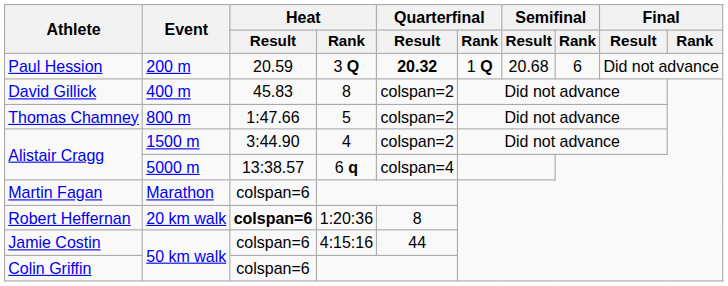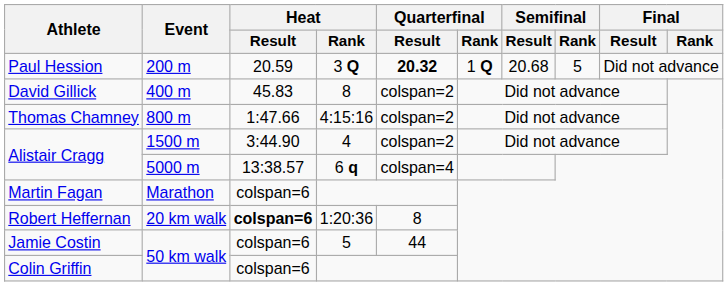(577, 67) 6 -> (577, 67) 5
(346, 117) 5 -> (346, 117) 4:15:16
(346, 243) 4:15:16 -> (346, 243) 5
